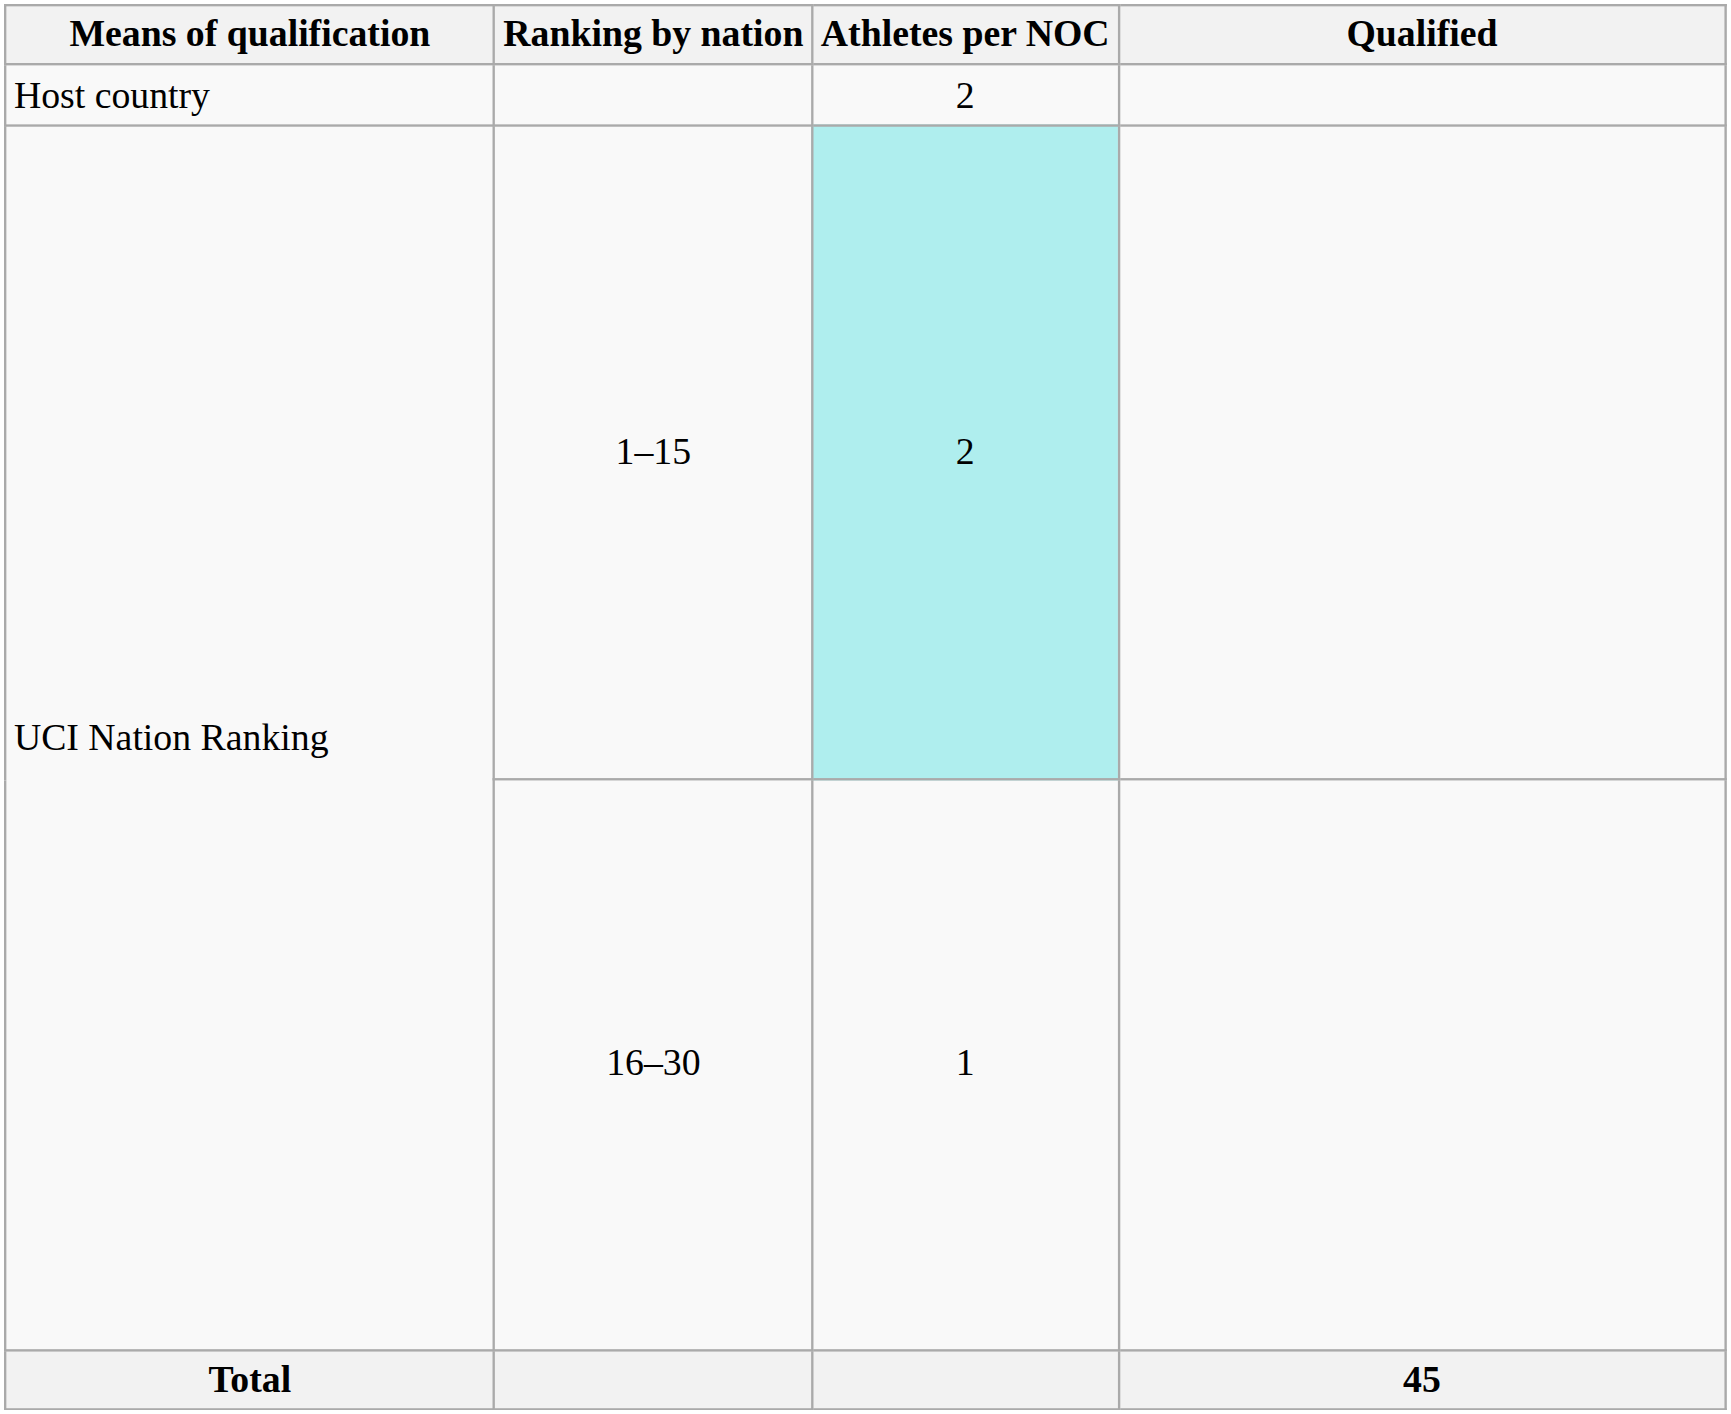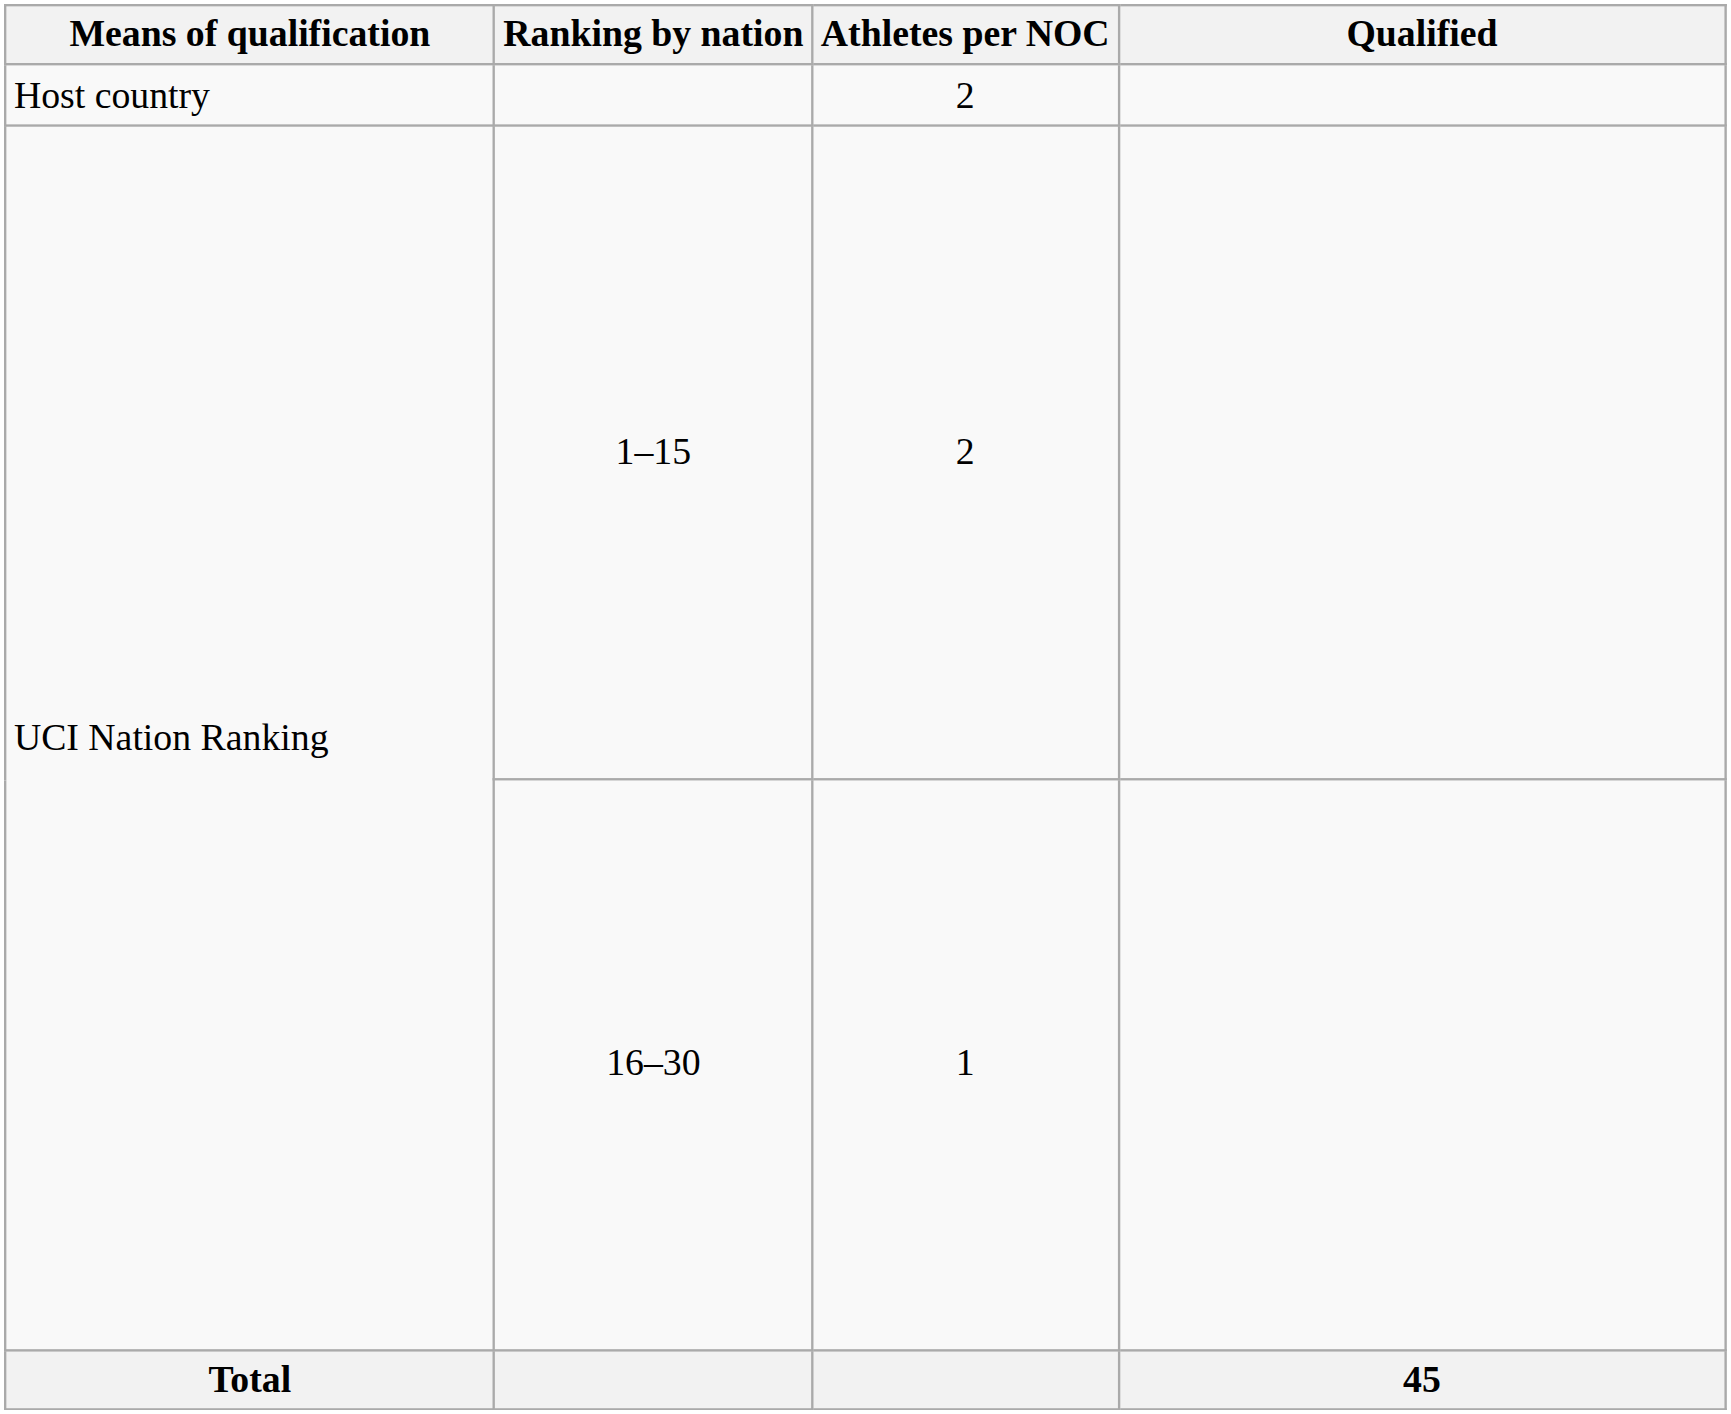(965, 451) paleturquoise background -> (965, 451) no background
